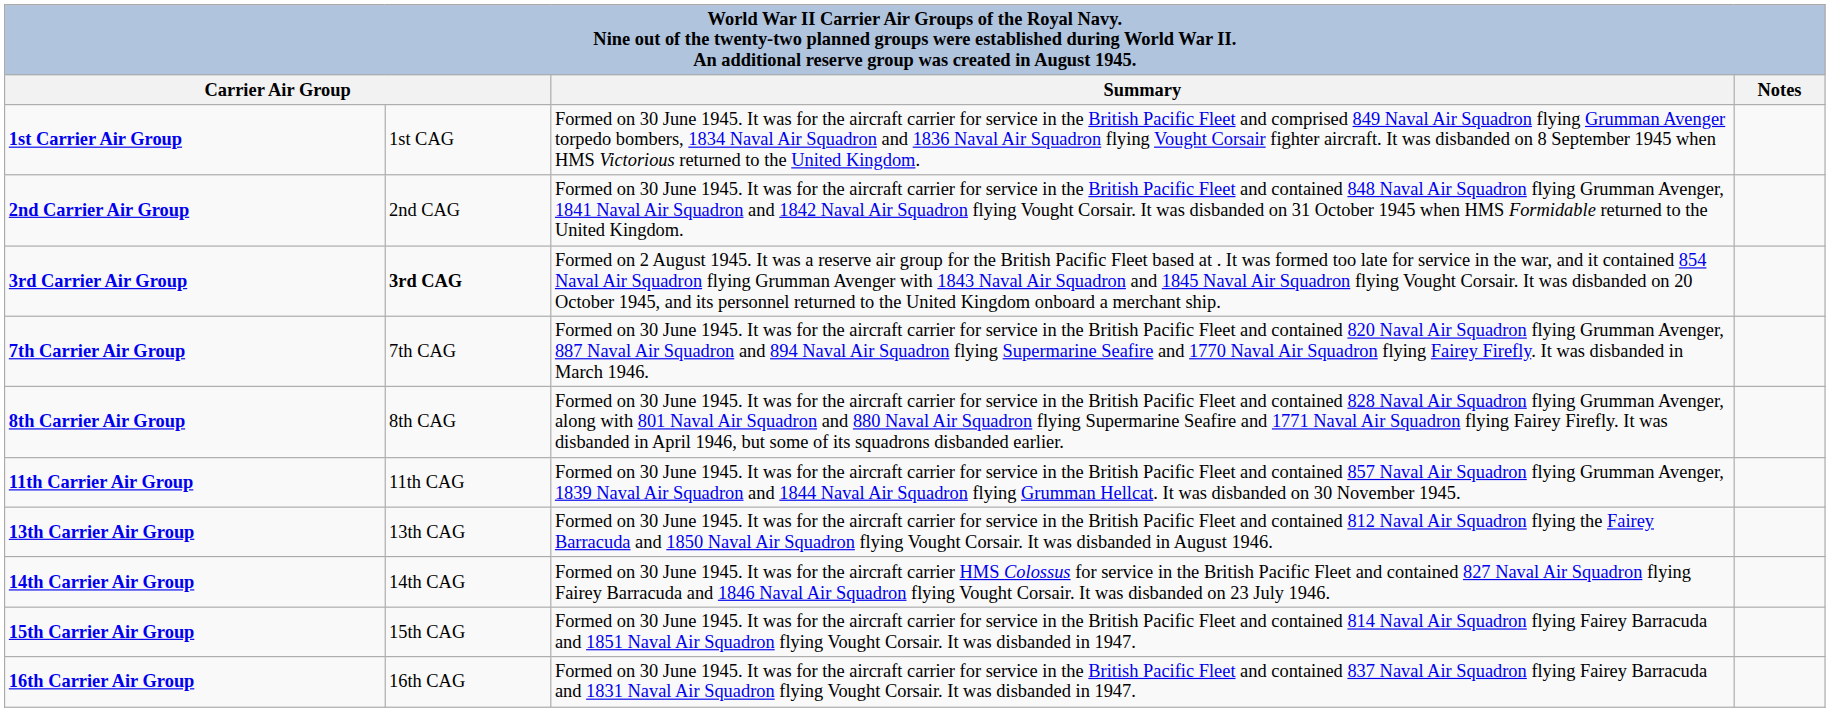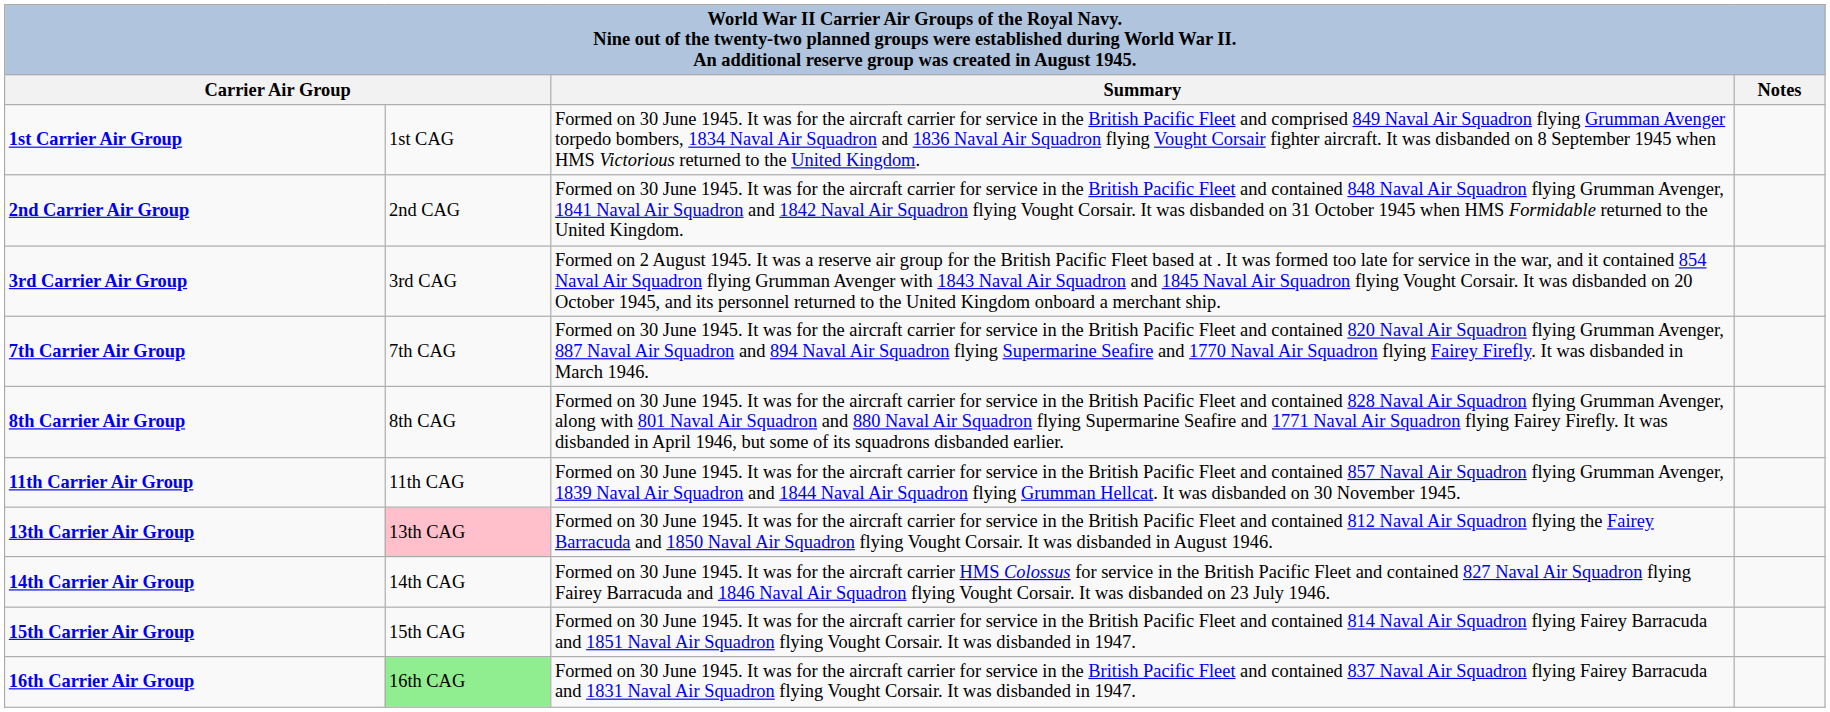(426, 280) bold -> (423, 280) normal
(427, 531) no background -> (427, 531) pink background
(427, 681) no background -> (427, 681) lightgreen background
